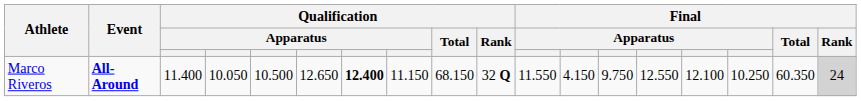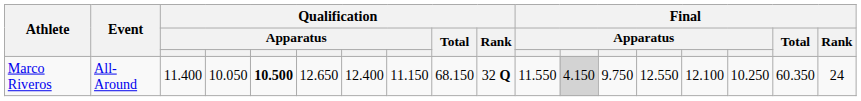(115, 76) bold -> (116, 76) normal
(274, 76) normal -> (274, 76) bold
(364, 76) bold -> (364, 76) normal
(579, 76) no background -> (579, 76) lightgrey background
(837, 76) lightgrey background -> (837, 76) no background
